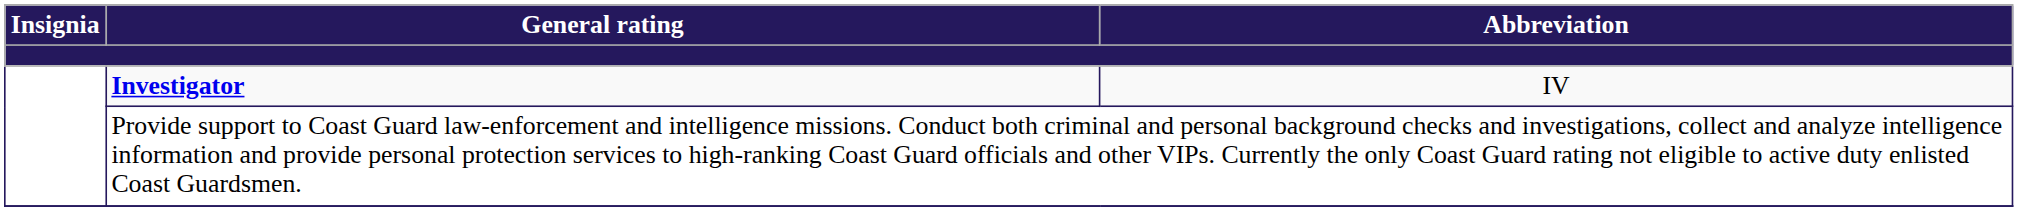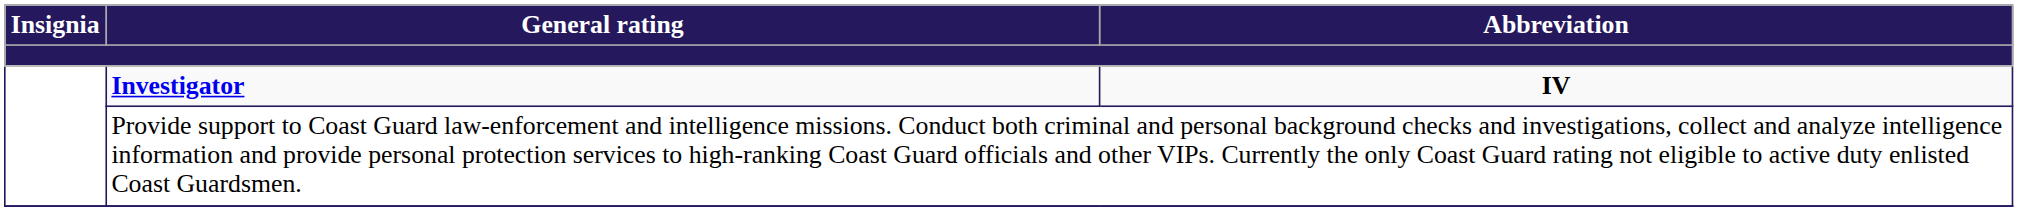(1556, 85) normal -> (1556, 85) bold
